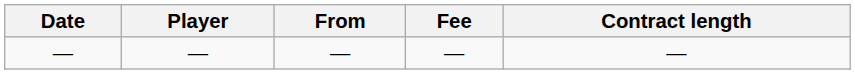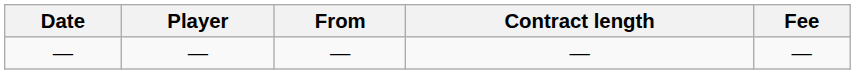columns swapped: (454, 21) <-> (676, 21)
